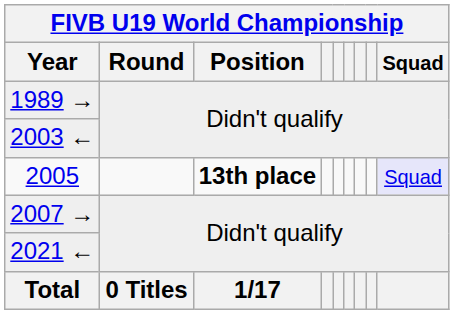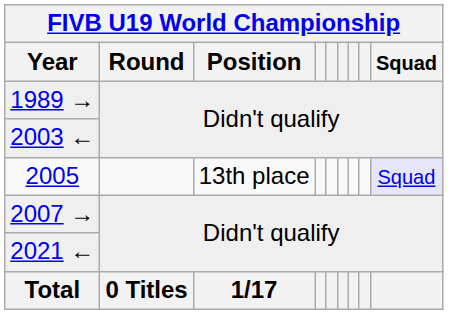(257, 175) bold -> (254, 175) normal
